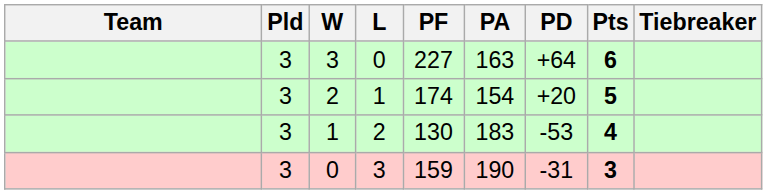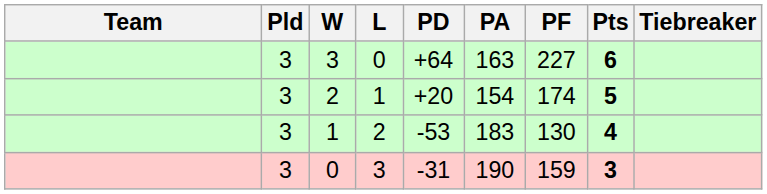columns swapped: (433, 22) <-> (556, 22)
